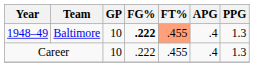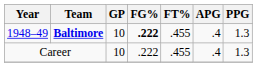(77, 33) normal -> (78, 33) bold
(177, 33) lightsalmon background -> (180, 33) no background
